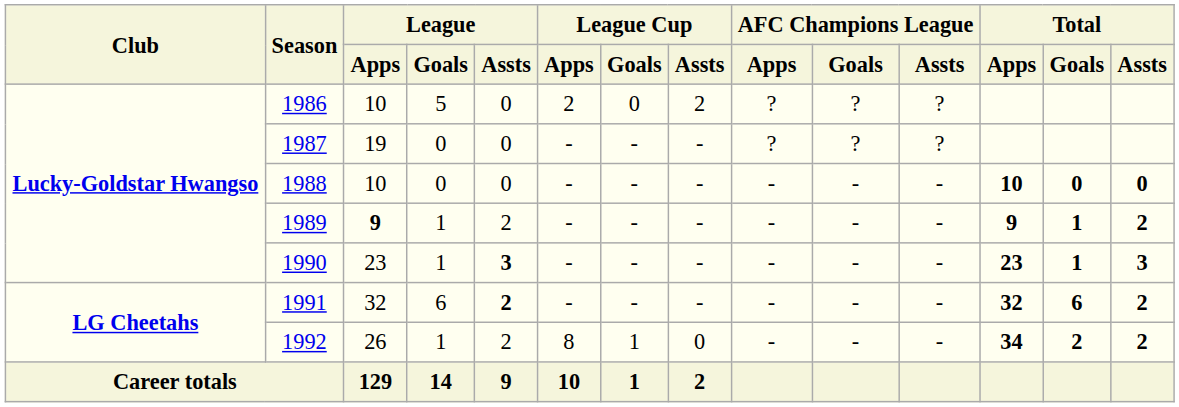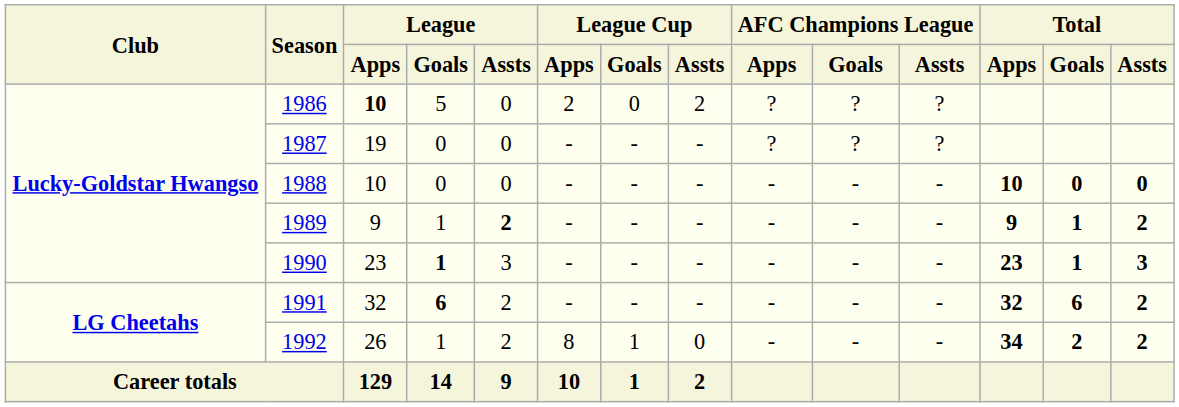(375, 103) normal -> (375, 103) bold
(375, 222) bold -> (375, 222) normal
(506, 222) normal -> (506, 222) bold
(441, 262) normal -> (441, 262) bold
(506, 262) bold -> (506, 262) normal
(441, 302) normal -> (441, 302) bold
(506, 302) bold -> (506, 302) normal
